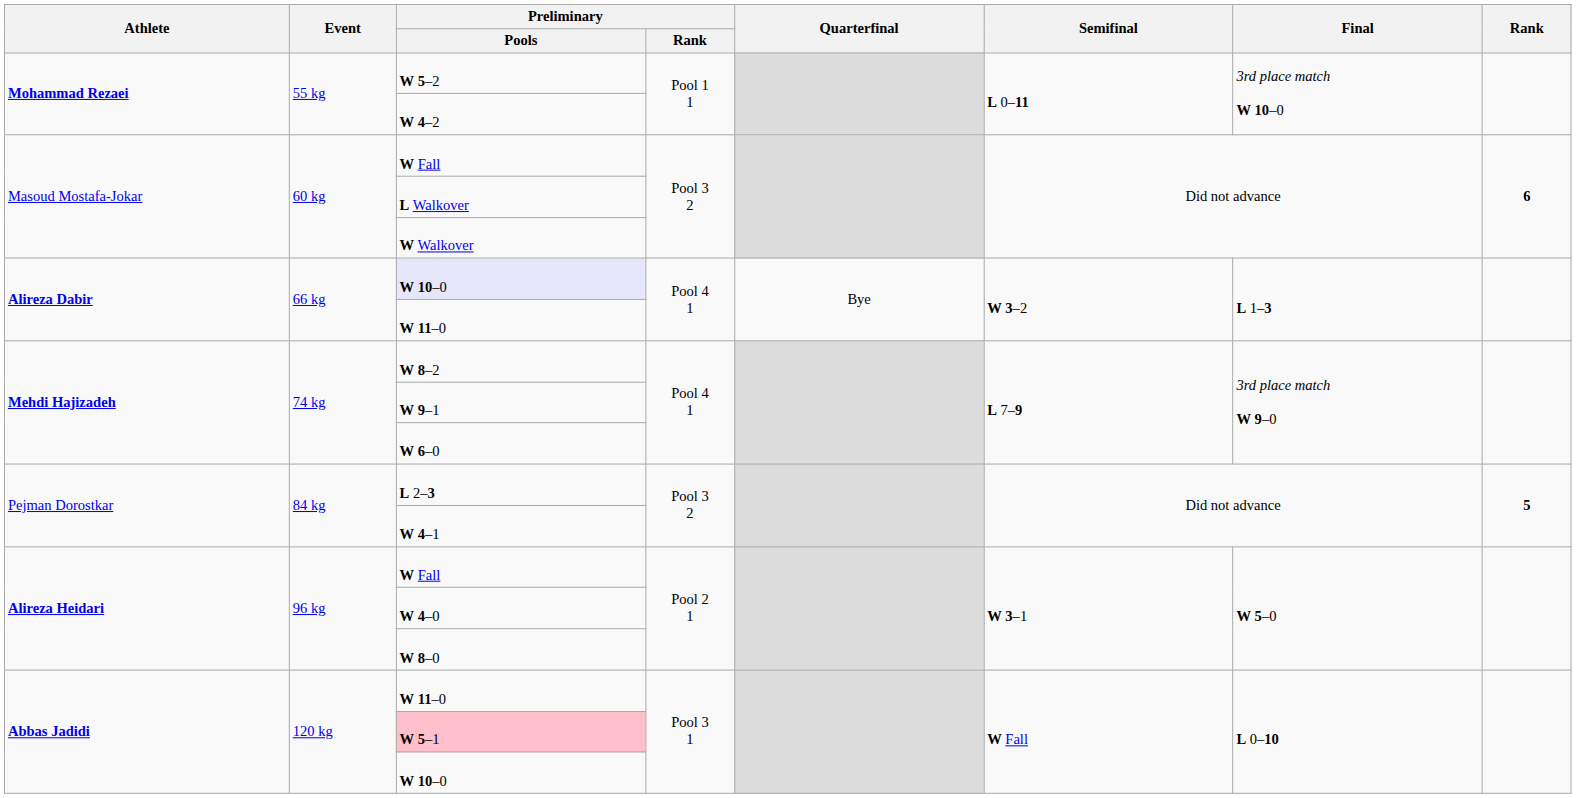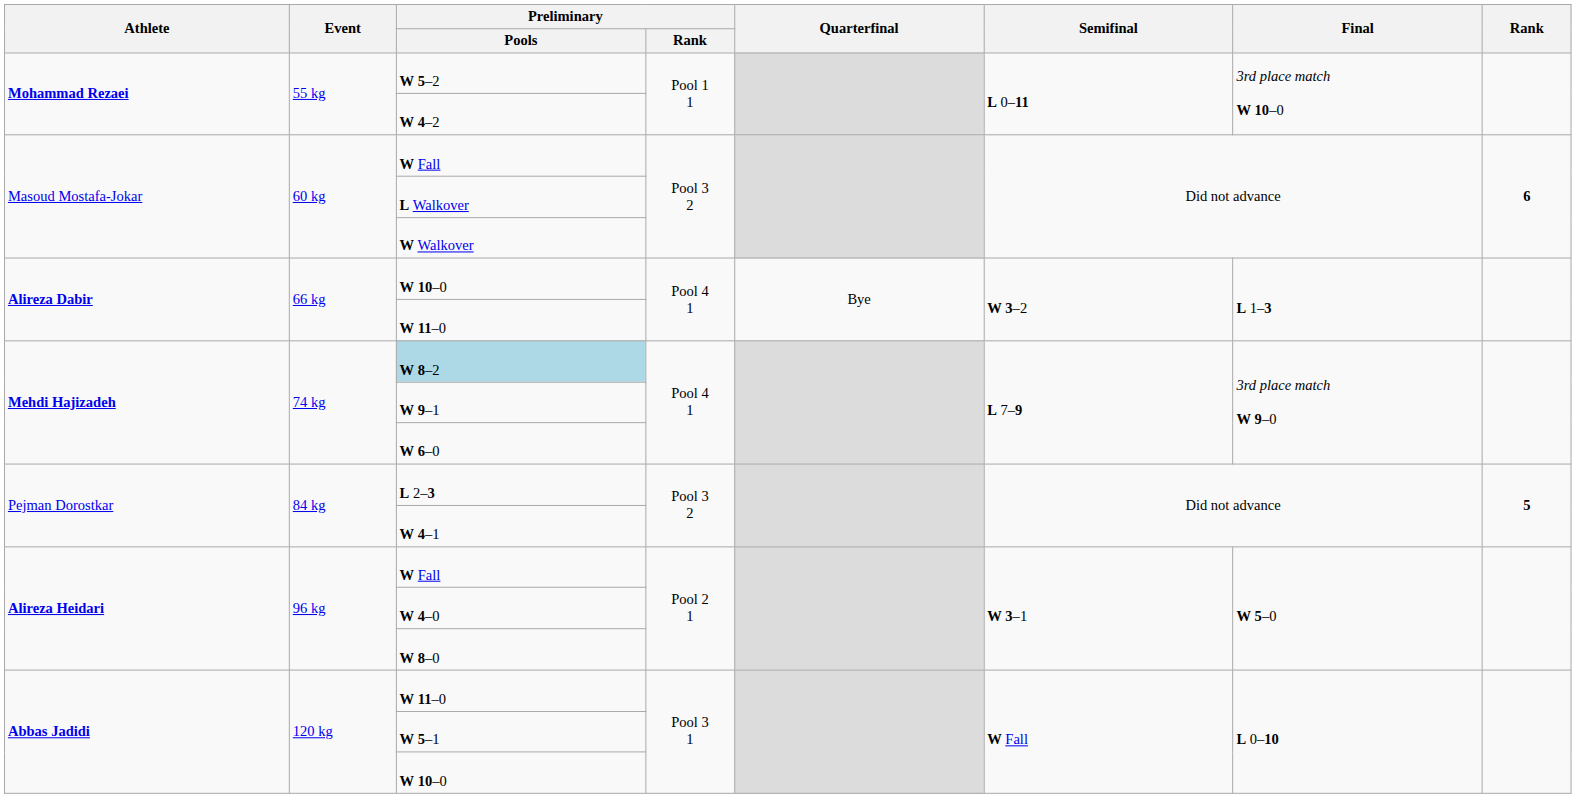(423, 287) lavender background -> (423, 287) no background
(420, 370) no background -> (420, 370) lightblue background
(420, 740) pink background -> (420, 740) no background
